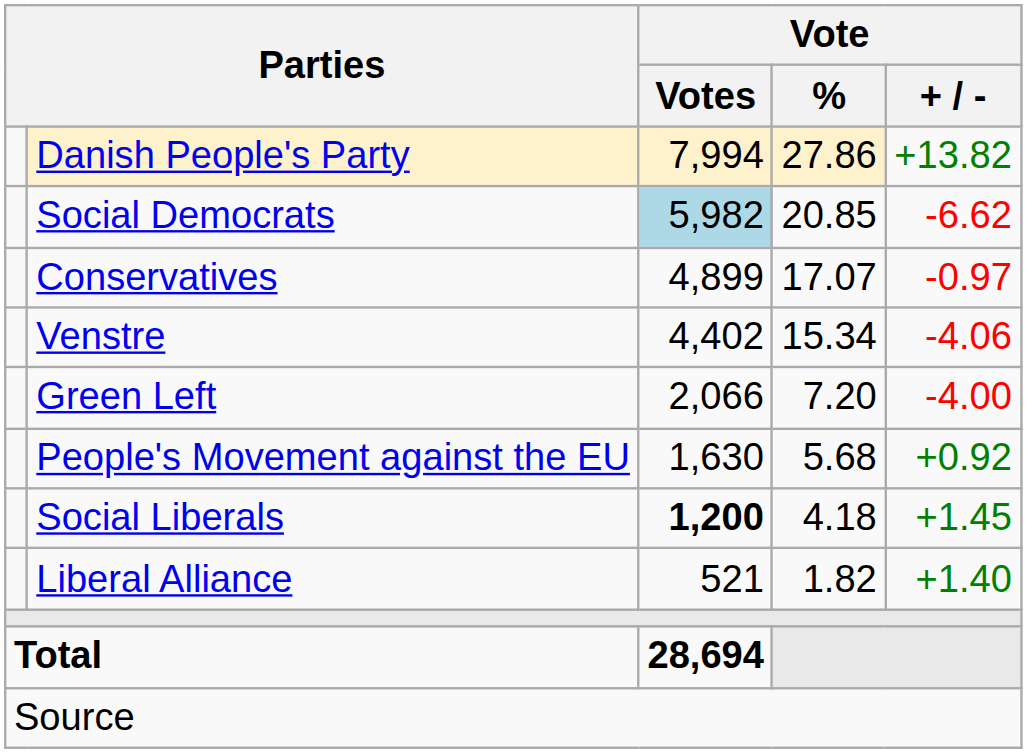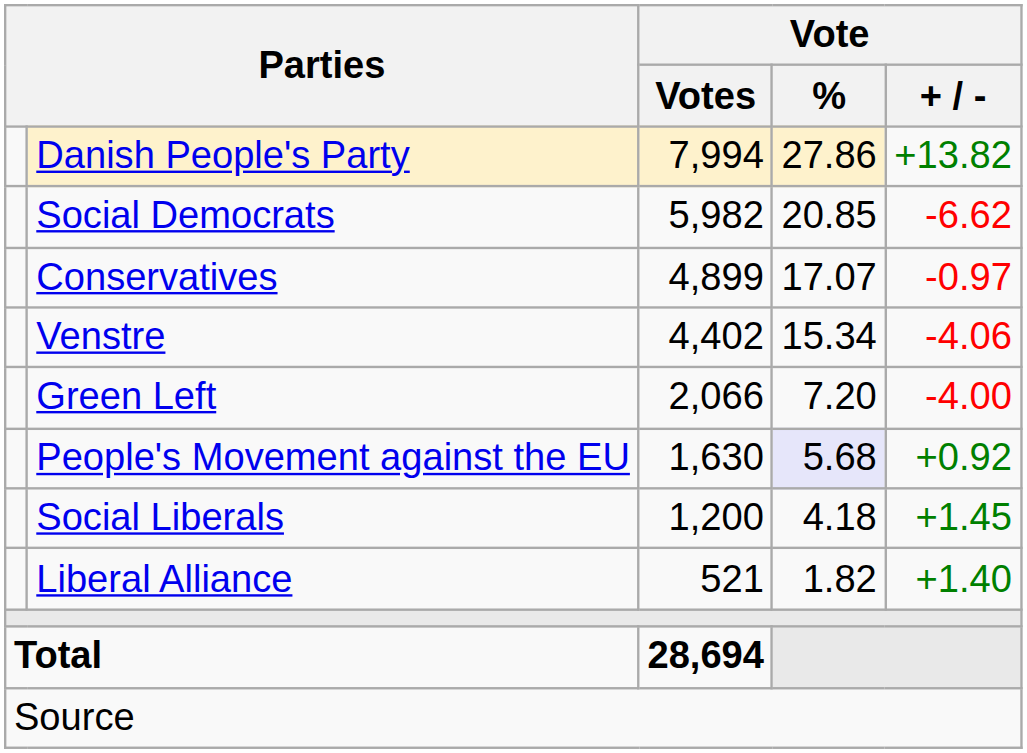(716, 215) lightblue background -> (716, 215) no background
(840, 457) no background -> (840, 457) lavender background
(716, 517) bold -> (716, 517) normal
